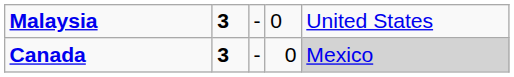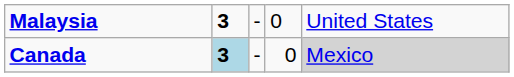(223, 54) no background -> (223, 54) lightblue background
